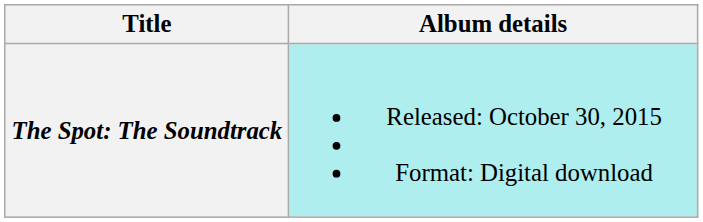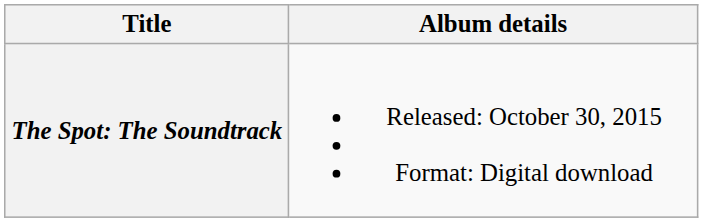(493, 144) paleturquoise background -> (493, 144) no background
